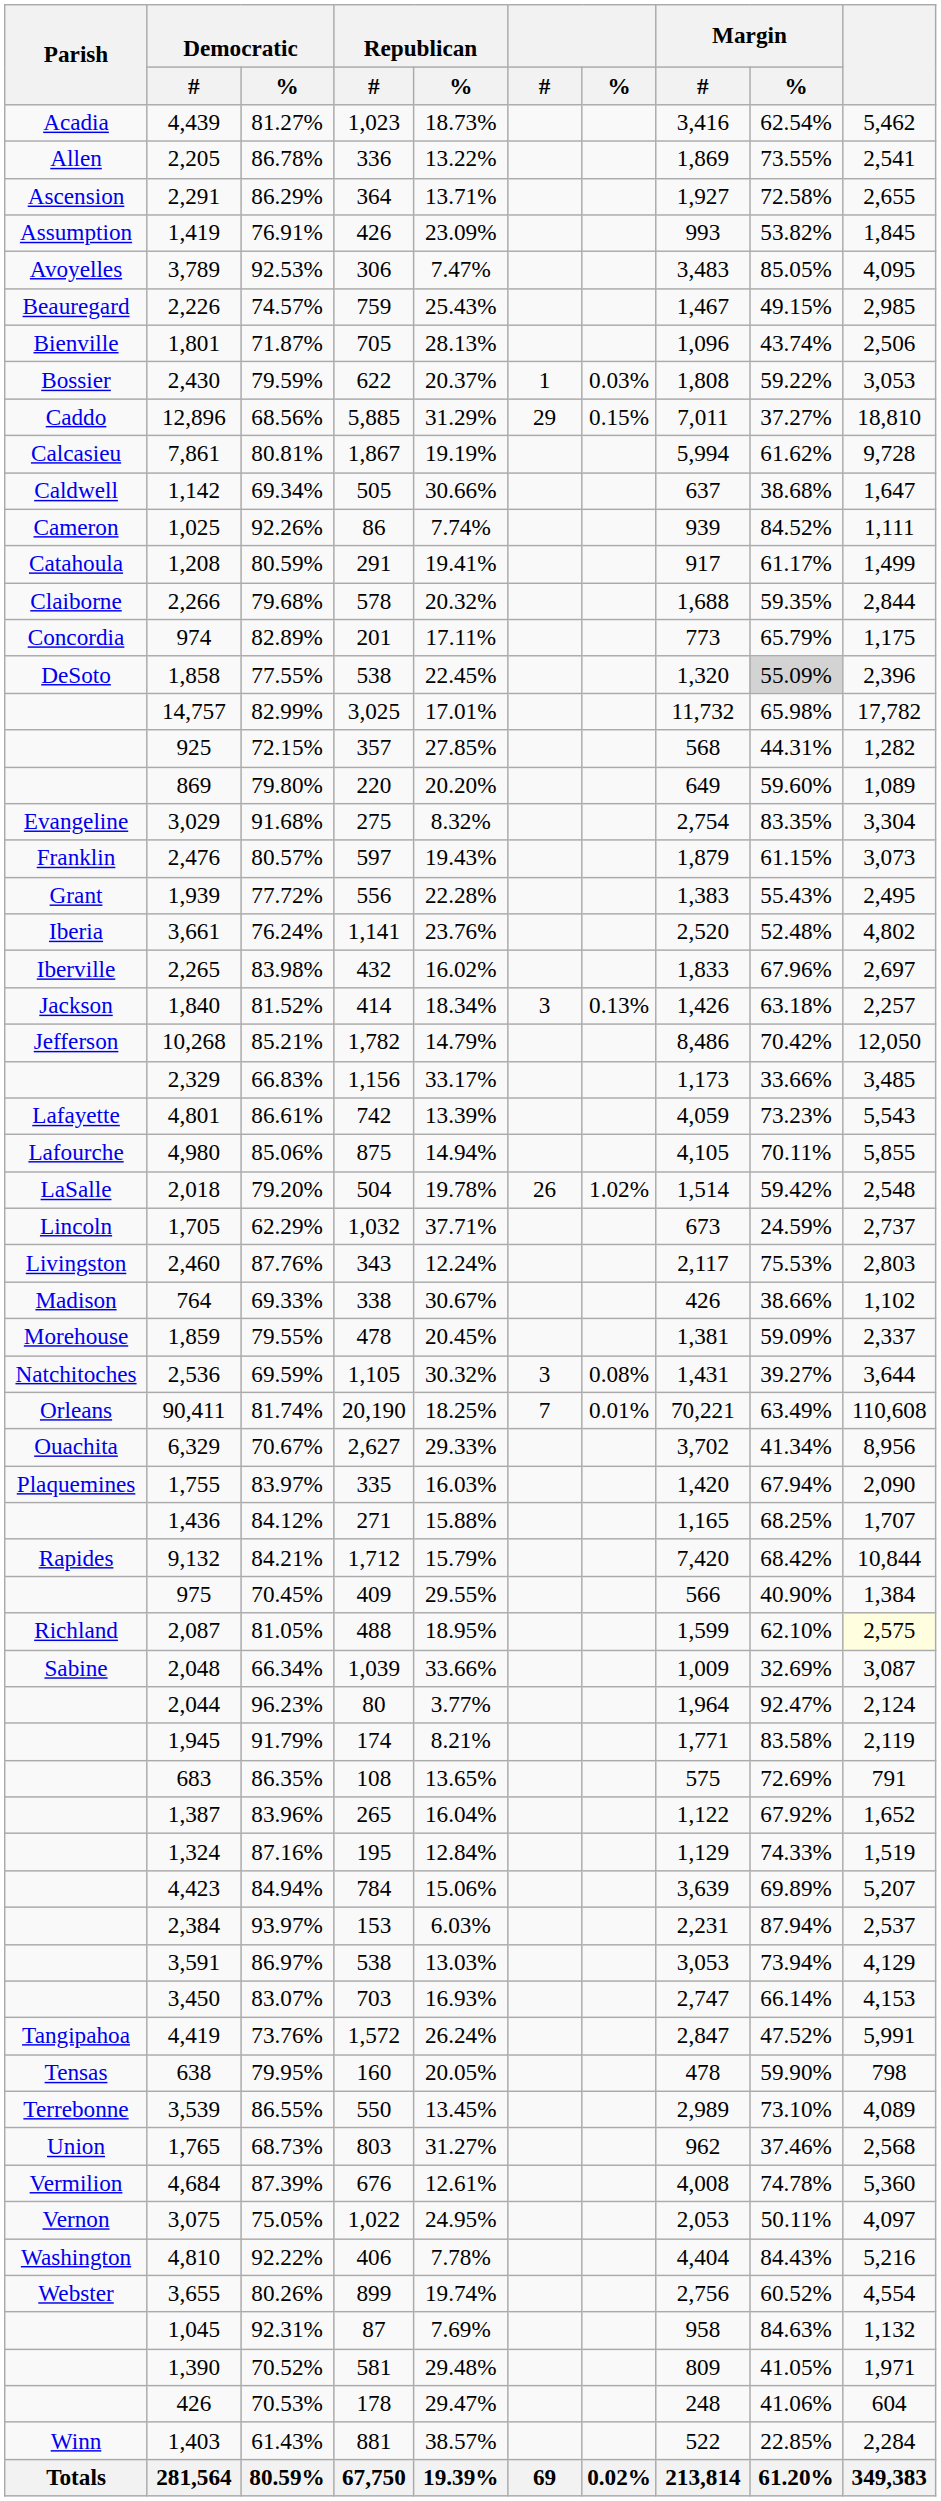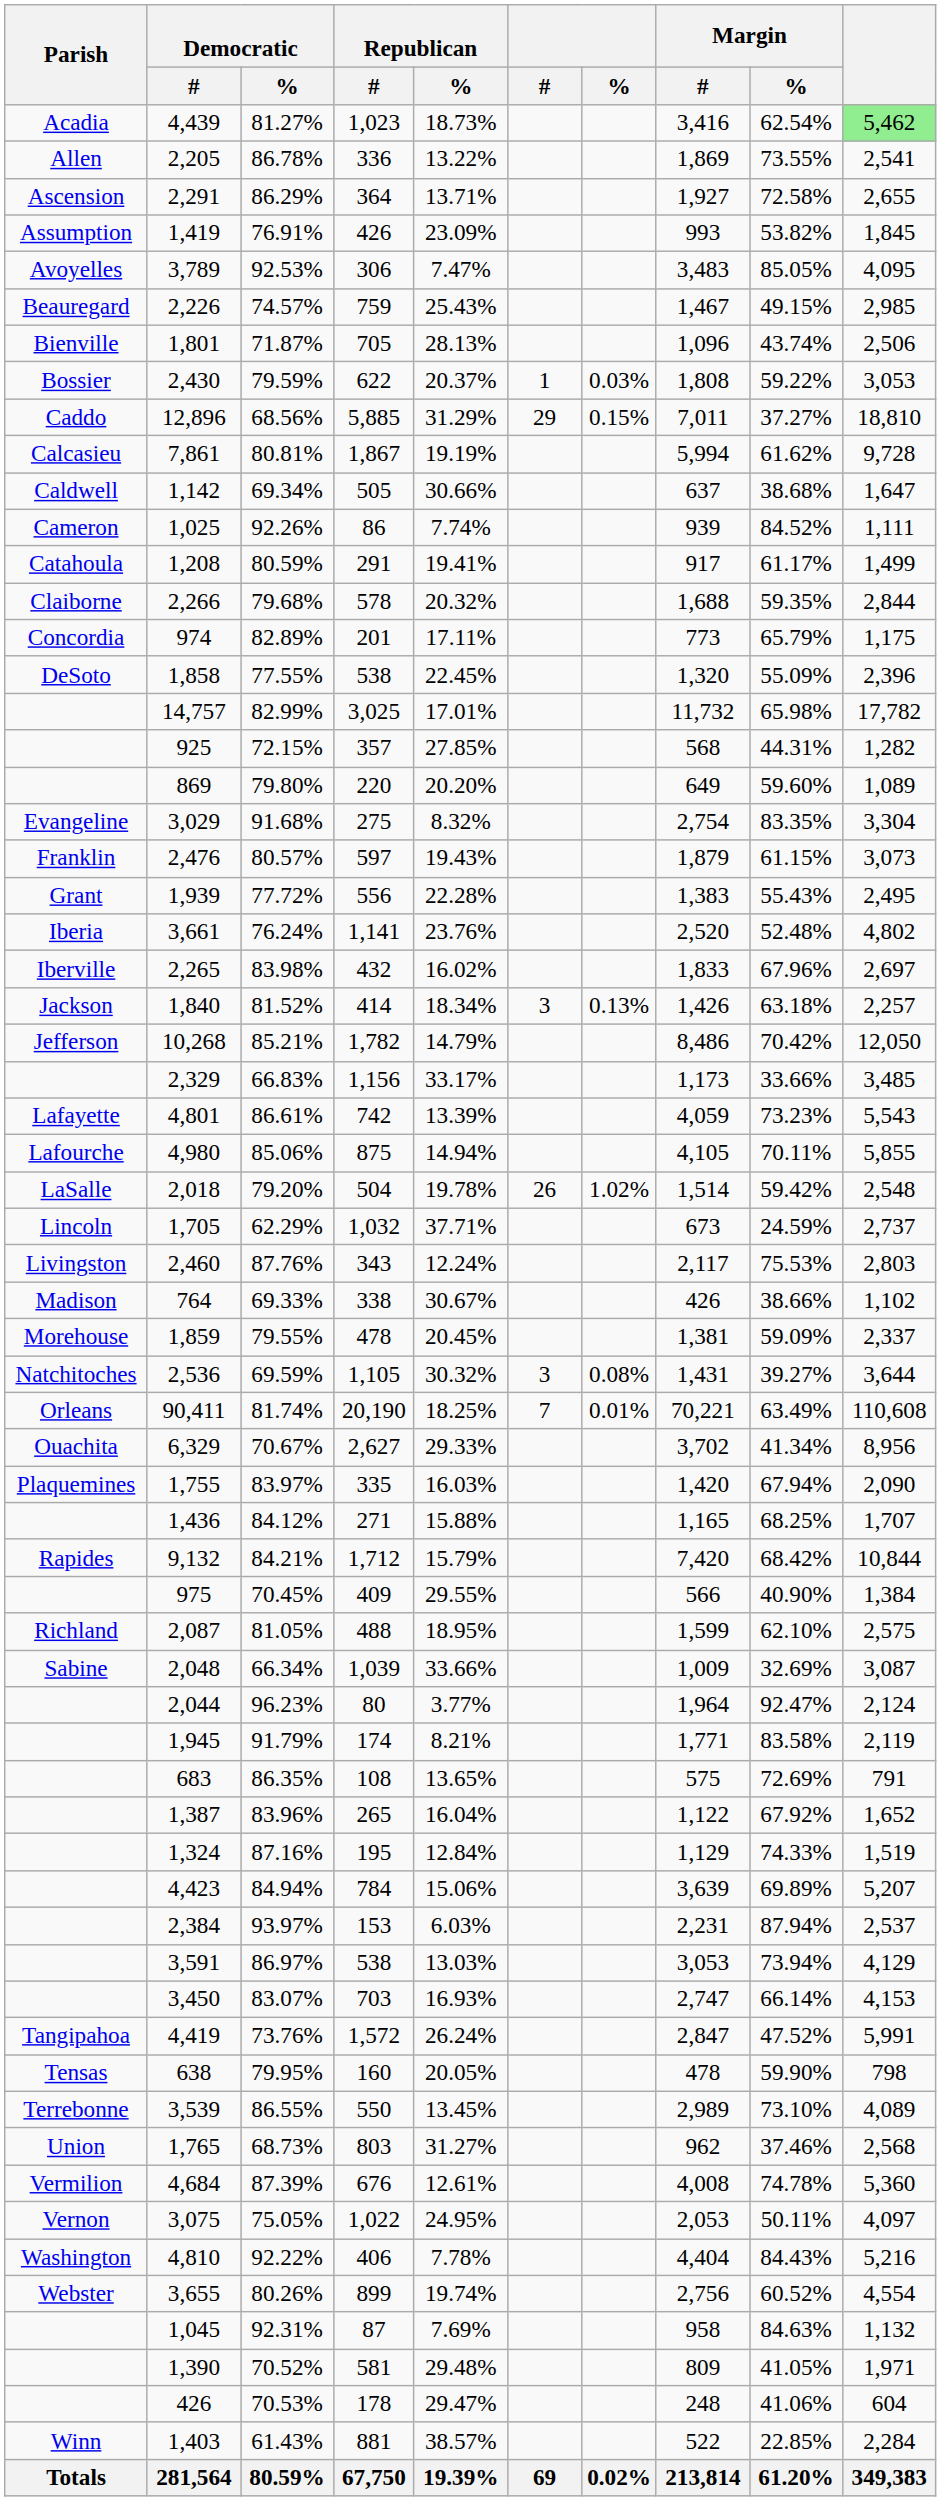(889, 122) no background -> (889, 122) lightgreen background
(796, 674) lightgrey background -> (796, 674) no background
(889, 1631) lightyellow background -> (889, 1631) no background
